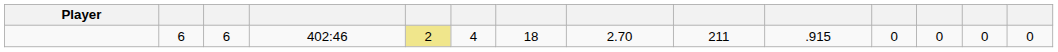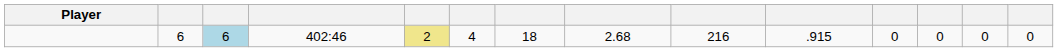(226, 36) no background -> (226, 36) lightblue background
(620, 36) 2.70 -> (618, 36) 2.68
(719, 36) 211 -> (718, 36) 216
